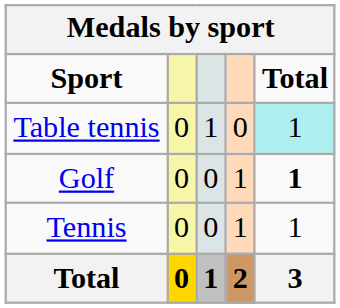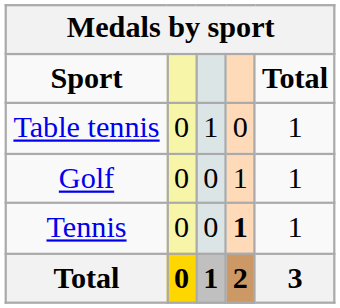(295, 128) paleturquoise background -> (295, 128) no background
(295, 178) bold -> (295, 178) normal
(240, 227) normal -> (240, 227) bold
